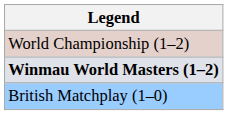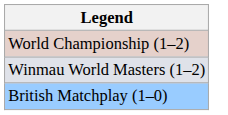(114, 69) bold -> (107, 69) normal
